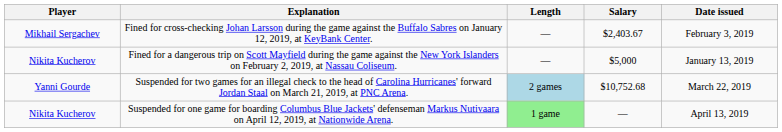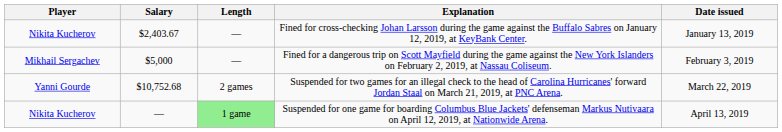columns swapped: (314, 12) <-> (623, 12)
(62, 33) Mikhail Sergachev -> (62, 33) Nikita Kucherov
(719, 33) February 3, 2019 -> (719, 33) January 13, 2019
(62, 60) Nikita Kucherov -> (62, 60) Mikhail Sergachev
(719, 60) January 13, 2019 -> (719, 60) February 3, 2019
(546, 87) lightblue background -> (236, 87) no background
